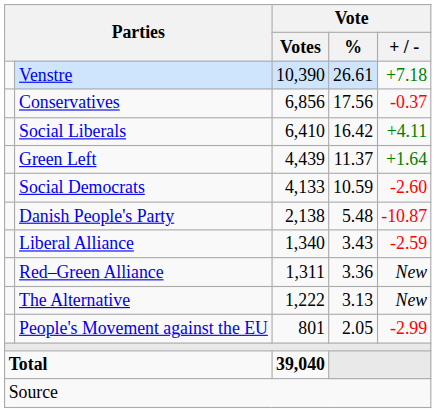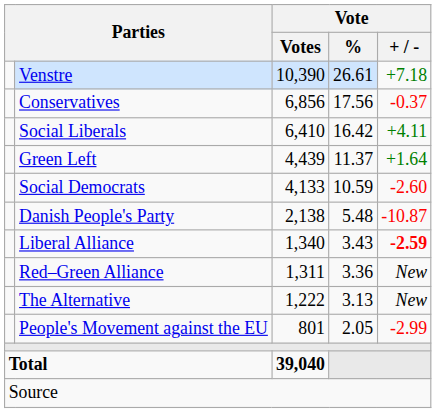(409, 243) normal -> (409, 243) bold
